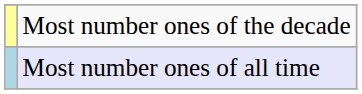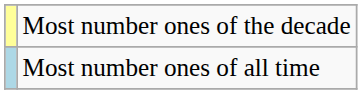(171, 67) lavender background -> (171, 67) no background
